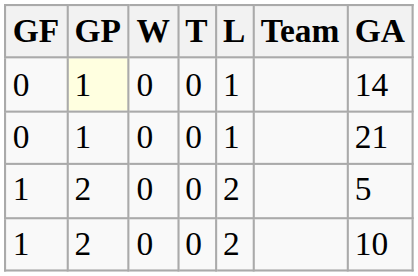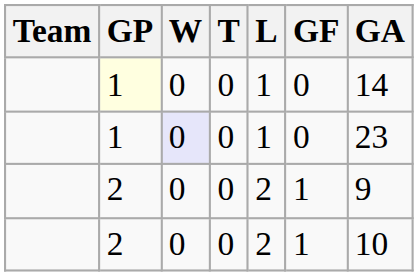columns swapped: (300, 31) <-> (36, 31)
(145, 137) no background -> (177, 137) lavender background
(372, 137) 21 -> (372, 137) 23
(363, 190) 5 -> (363, 190) 9
